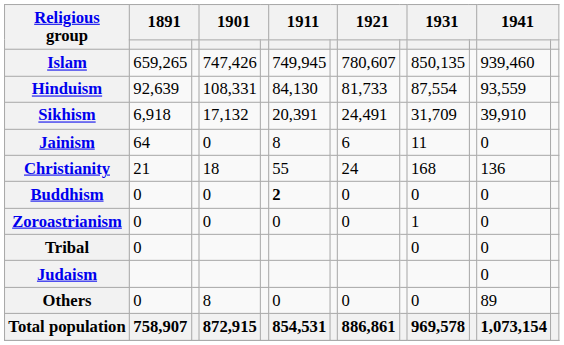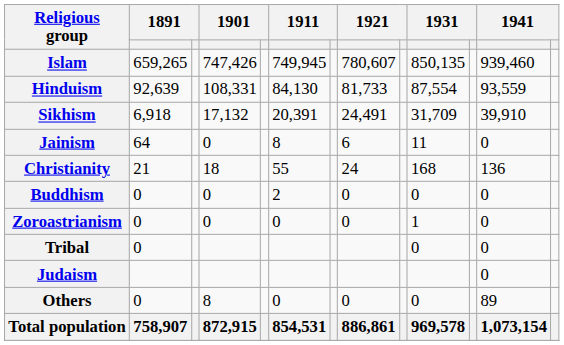(276, 194) bold -> (276, 194) normal
